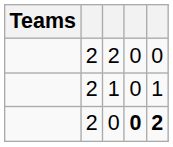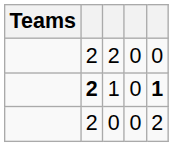(92, 89) normal -> (92, 89) bold
(157, 89) normal -> (157, 89) bold
(135, 123) bold -> (135, 123) normal
(157, 123) bold -> (157, 123) normal
